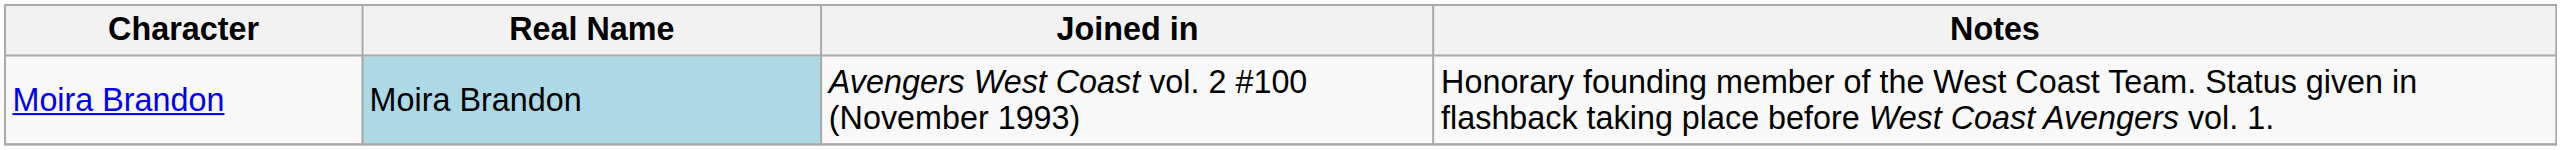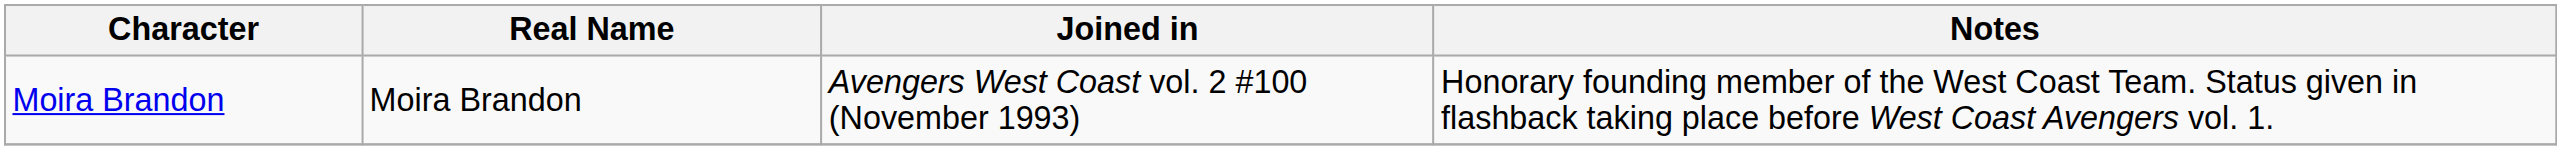(476, 99) lightblue background -> (476, 99) no background
